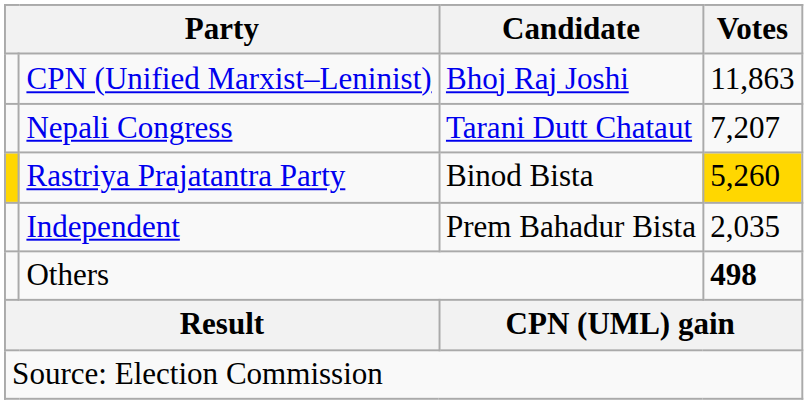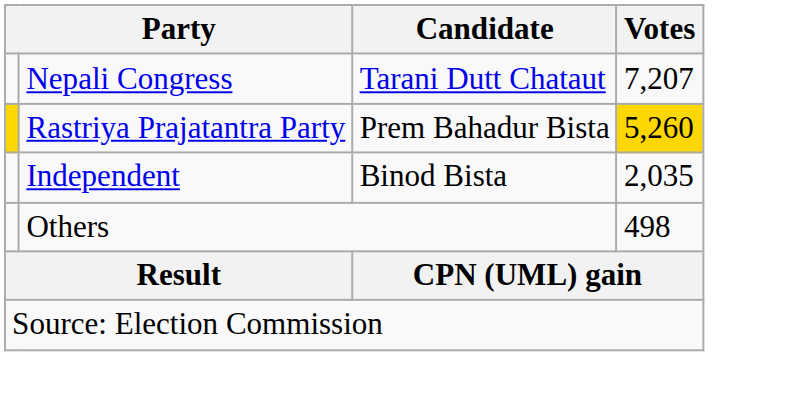- row: (229, 78)
(520, 176) Binod Bista -> (485, 127) Prem Bahadur Bista
(571, 226) Prem Bahadur Bista -> (433, 176) Binod Bista
(734, 275) bold -> (647, 226) normal
